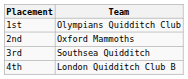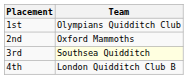(103, 53) no background -> (103, 53) lightyellow background
